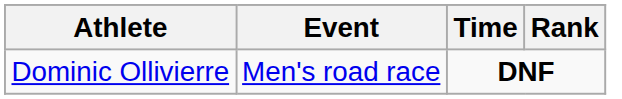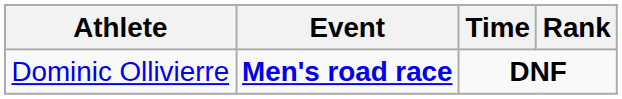(341, 71) normal -> (347, 71) bold
